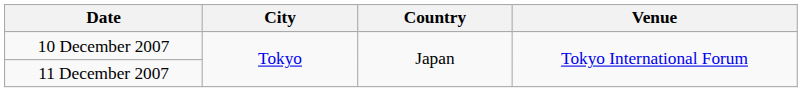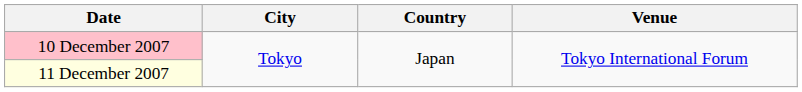(104, 45) no background -> (104, 45) pink background
(104, 73) no background -> (104, 73) lightyellow background
